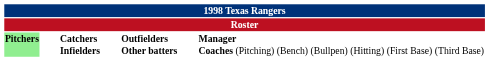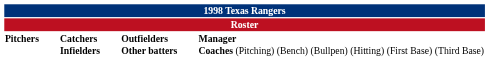(22, 39) lightgreen background -> (22, 39) no background
